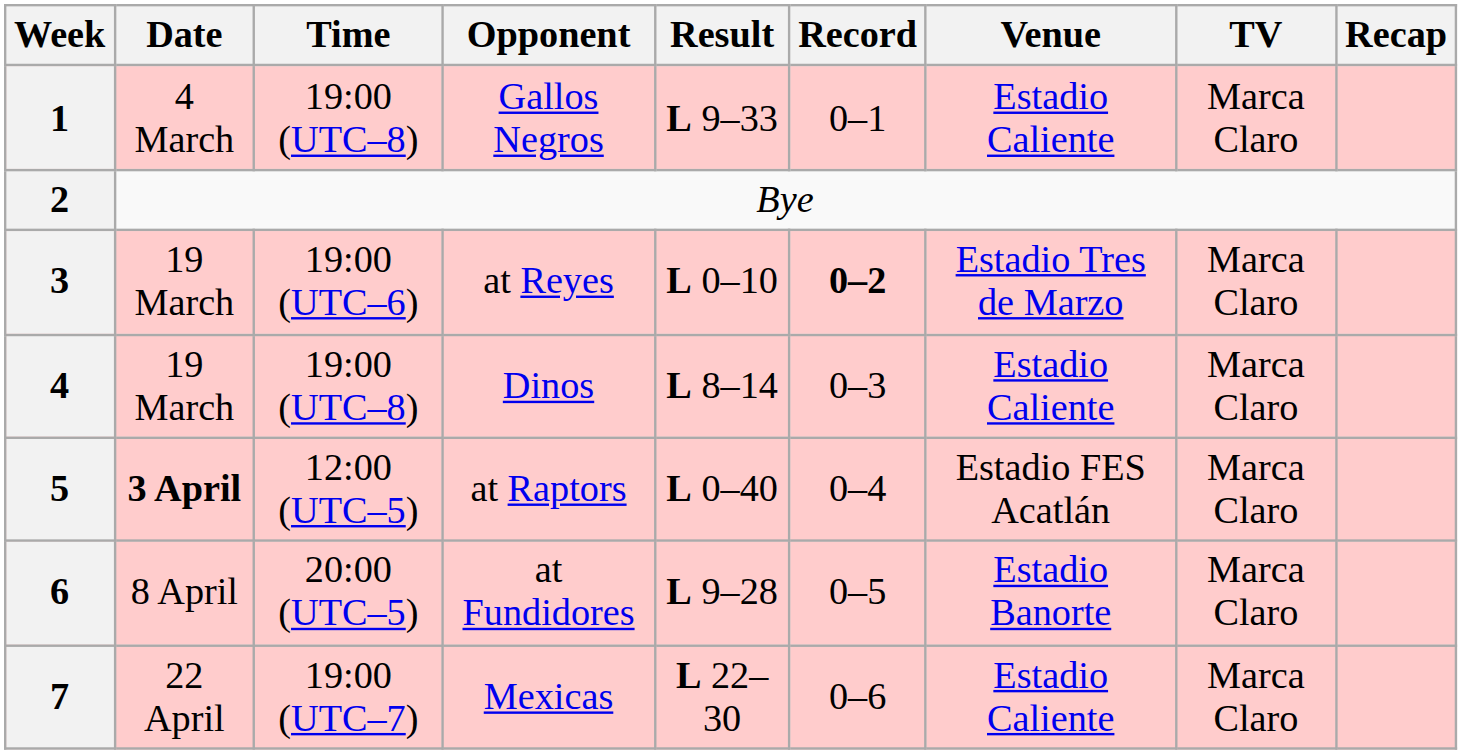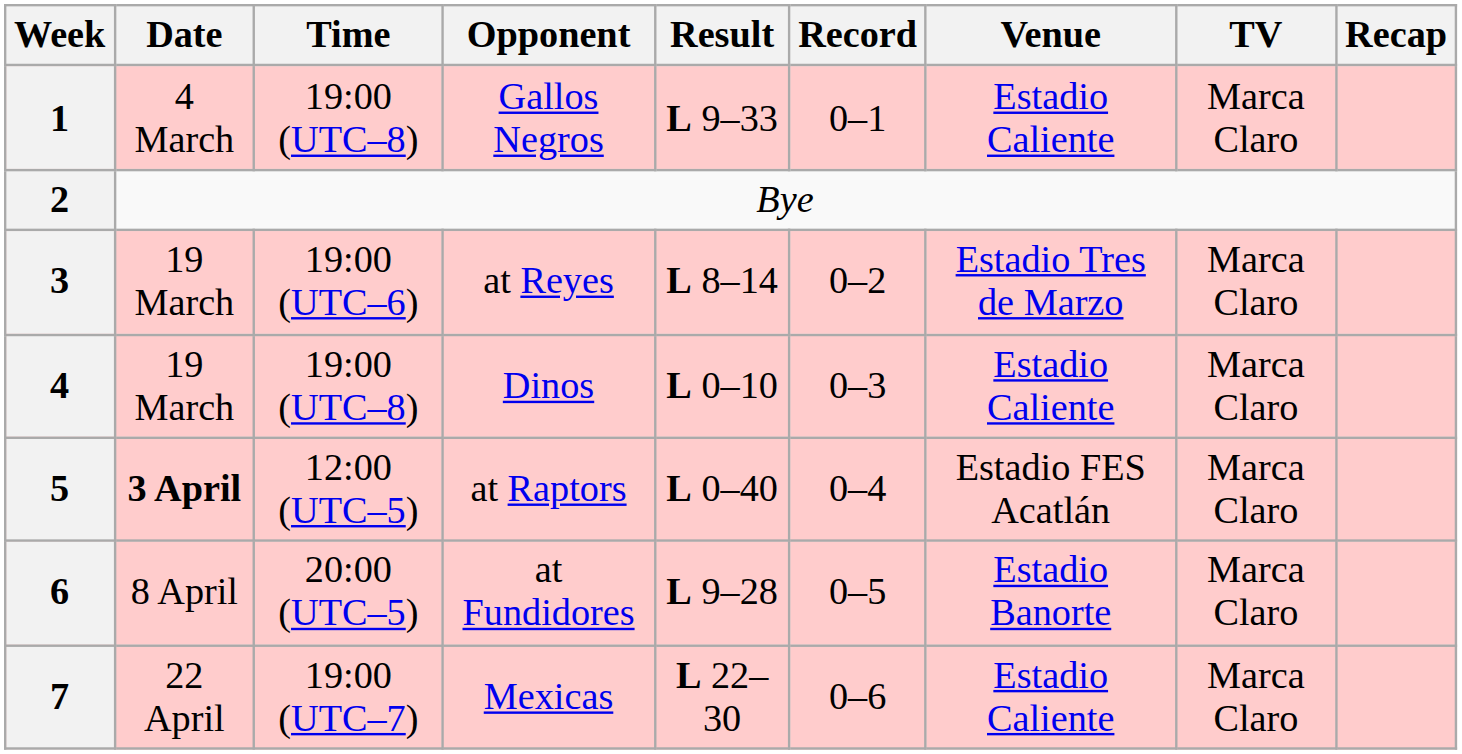(722, 281) L 0–10 -> (722, 281) L 8–14
(858, 281) bold -> (858, 281) normal
(722, 384) L 8–14 -> (722, 384) L 0–10
